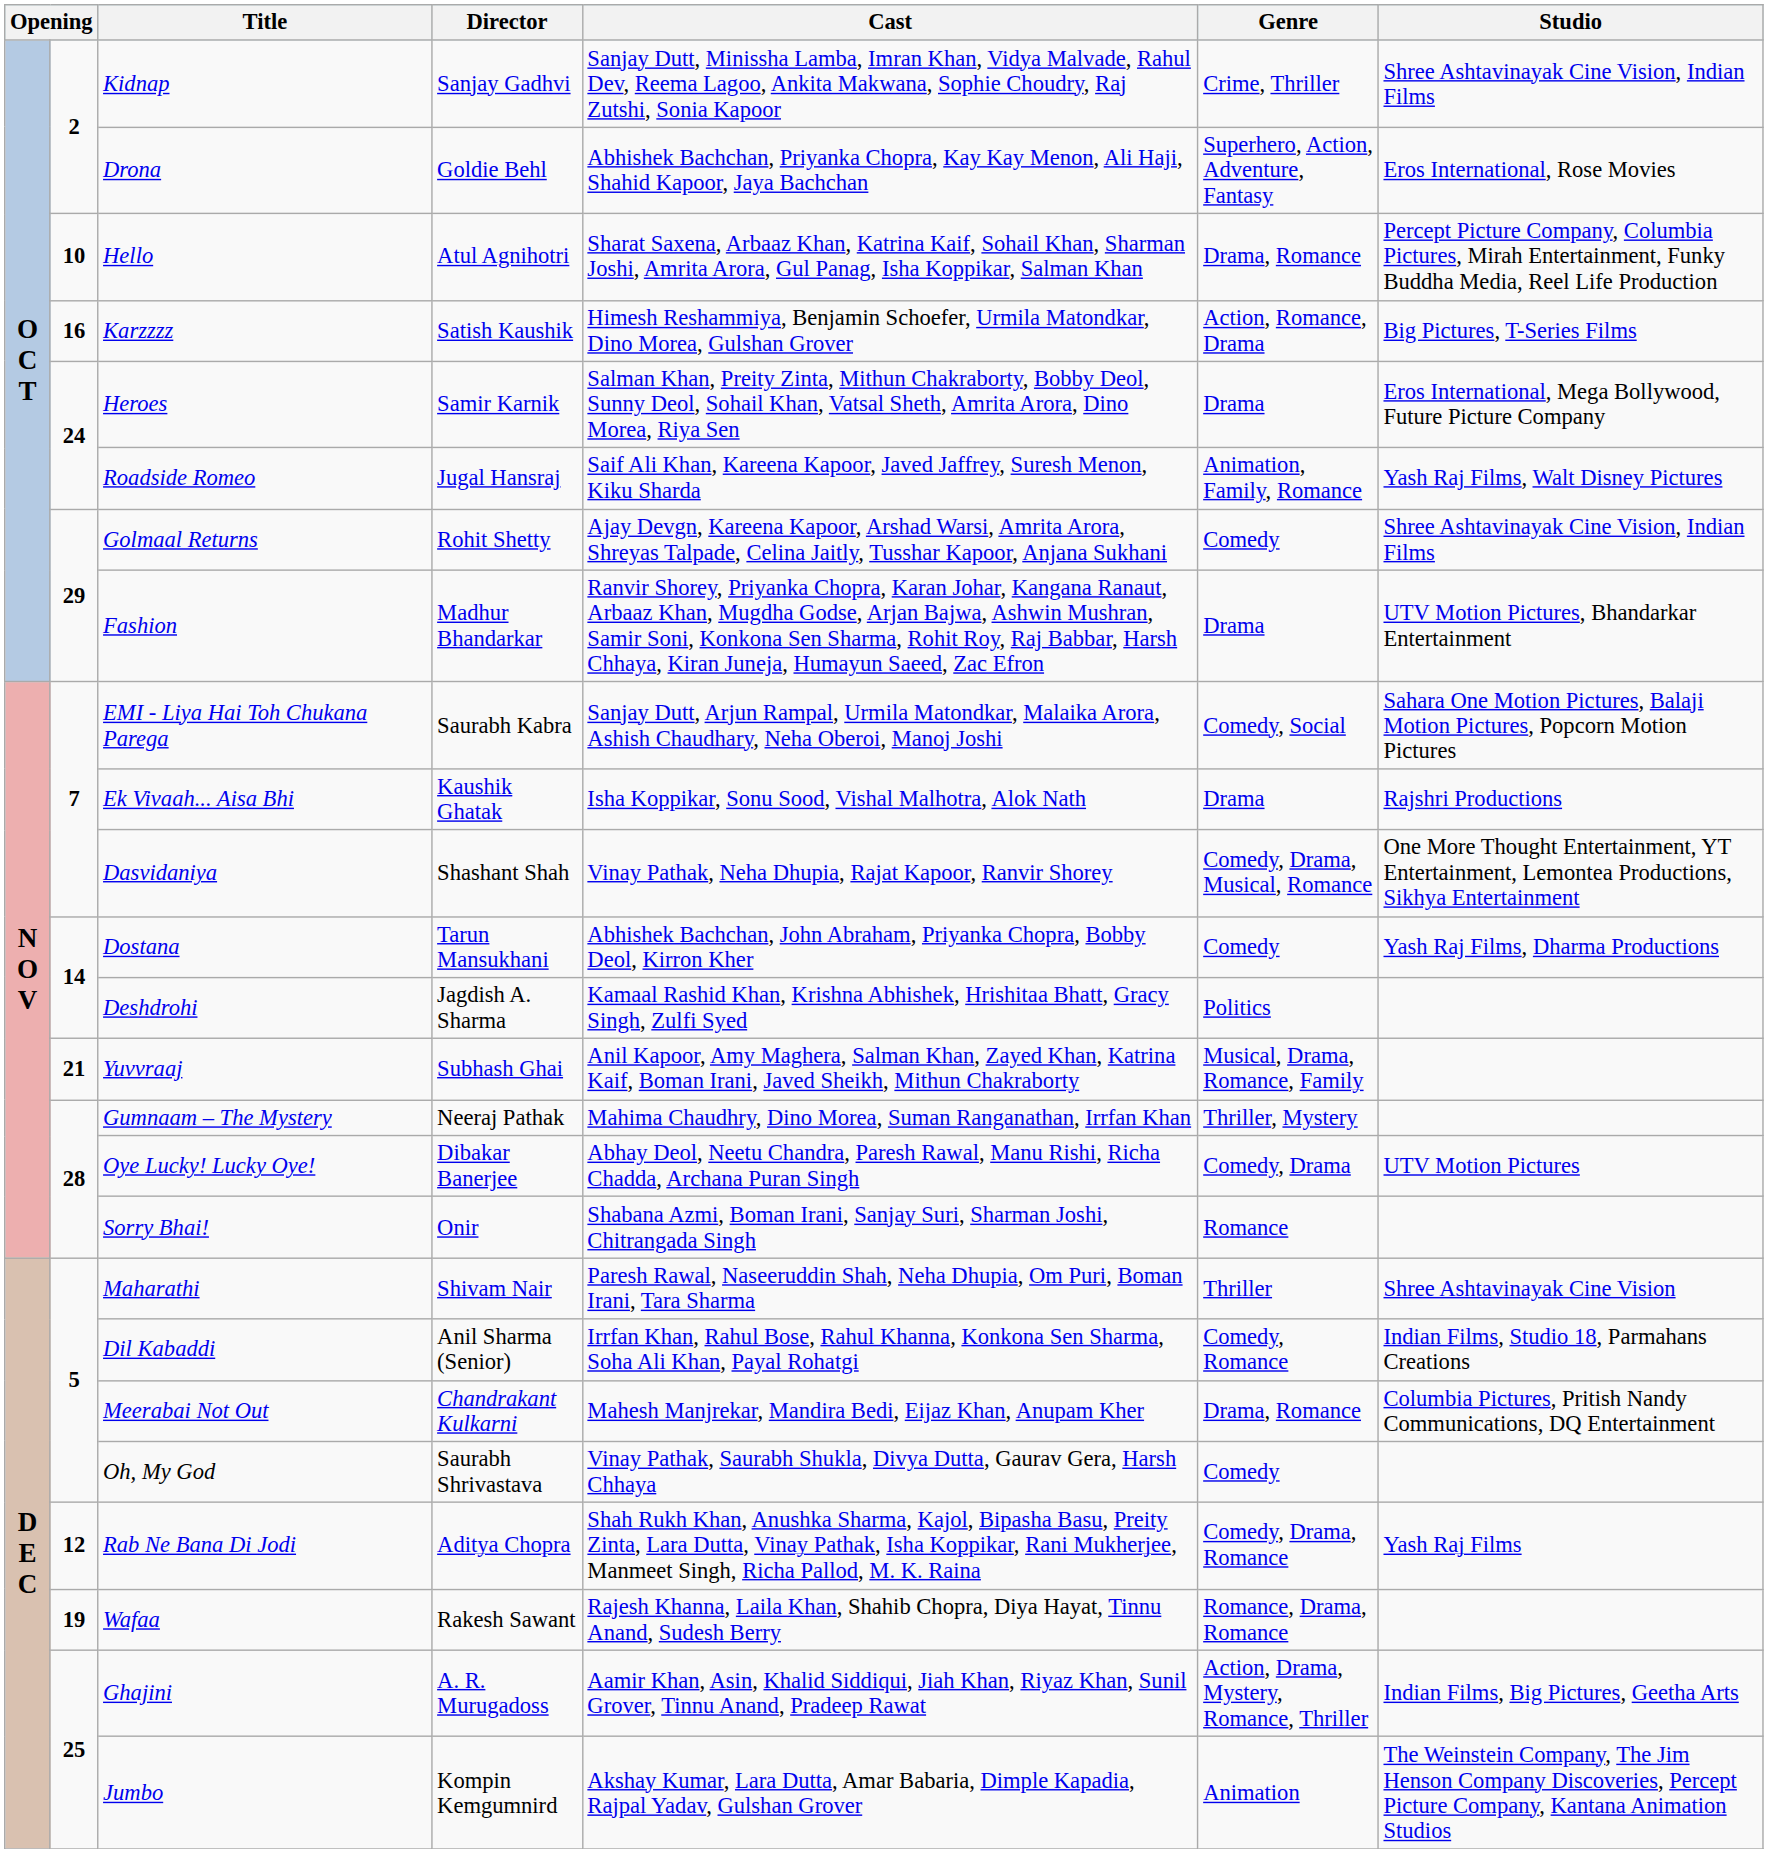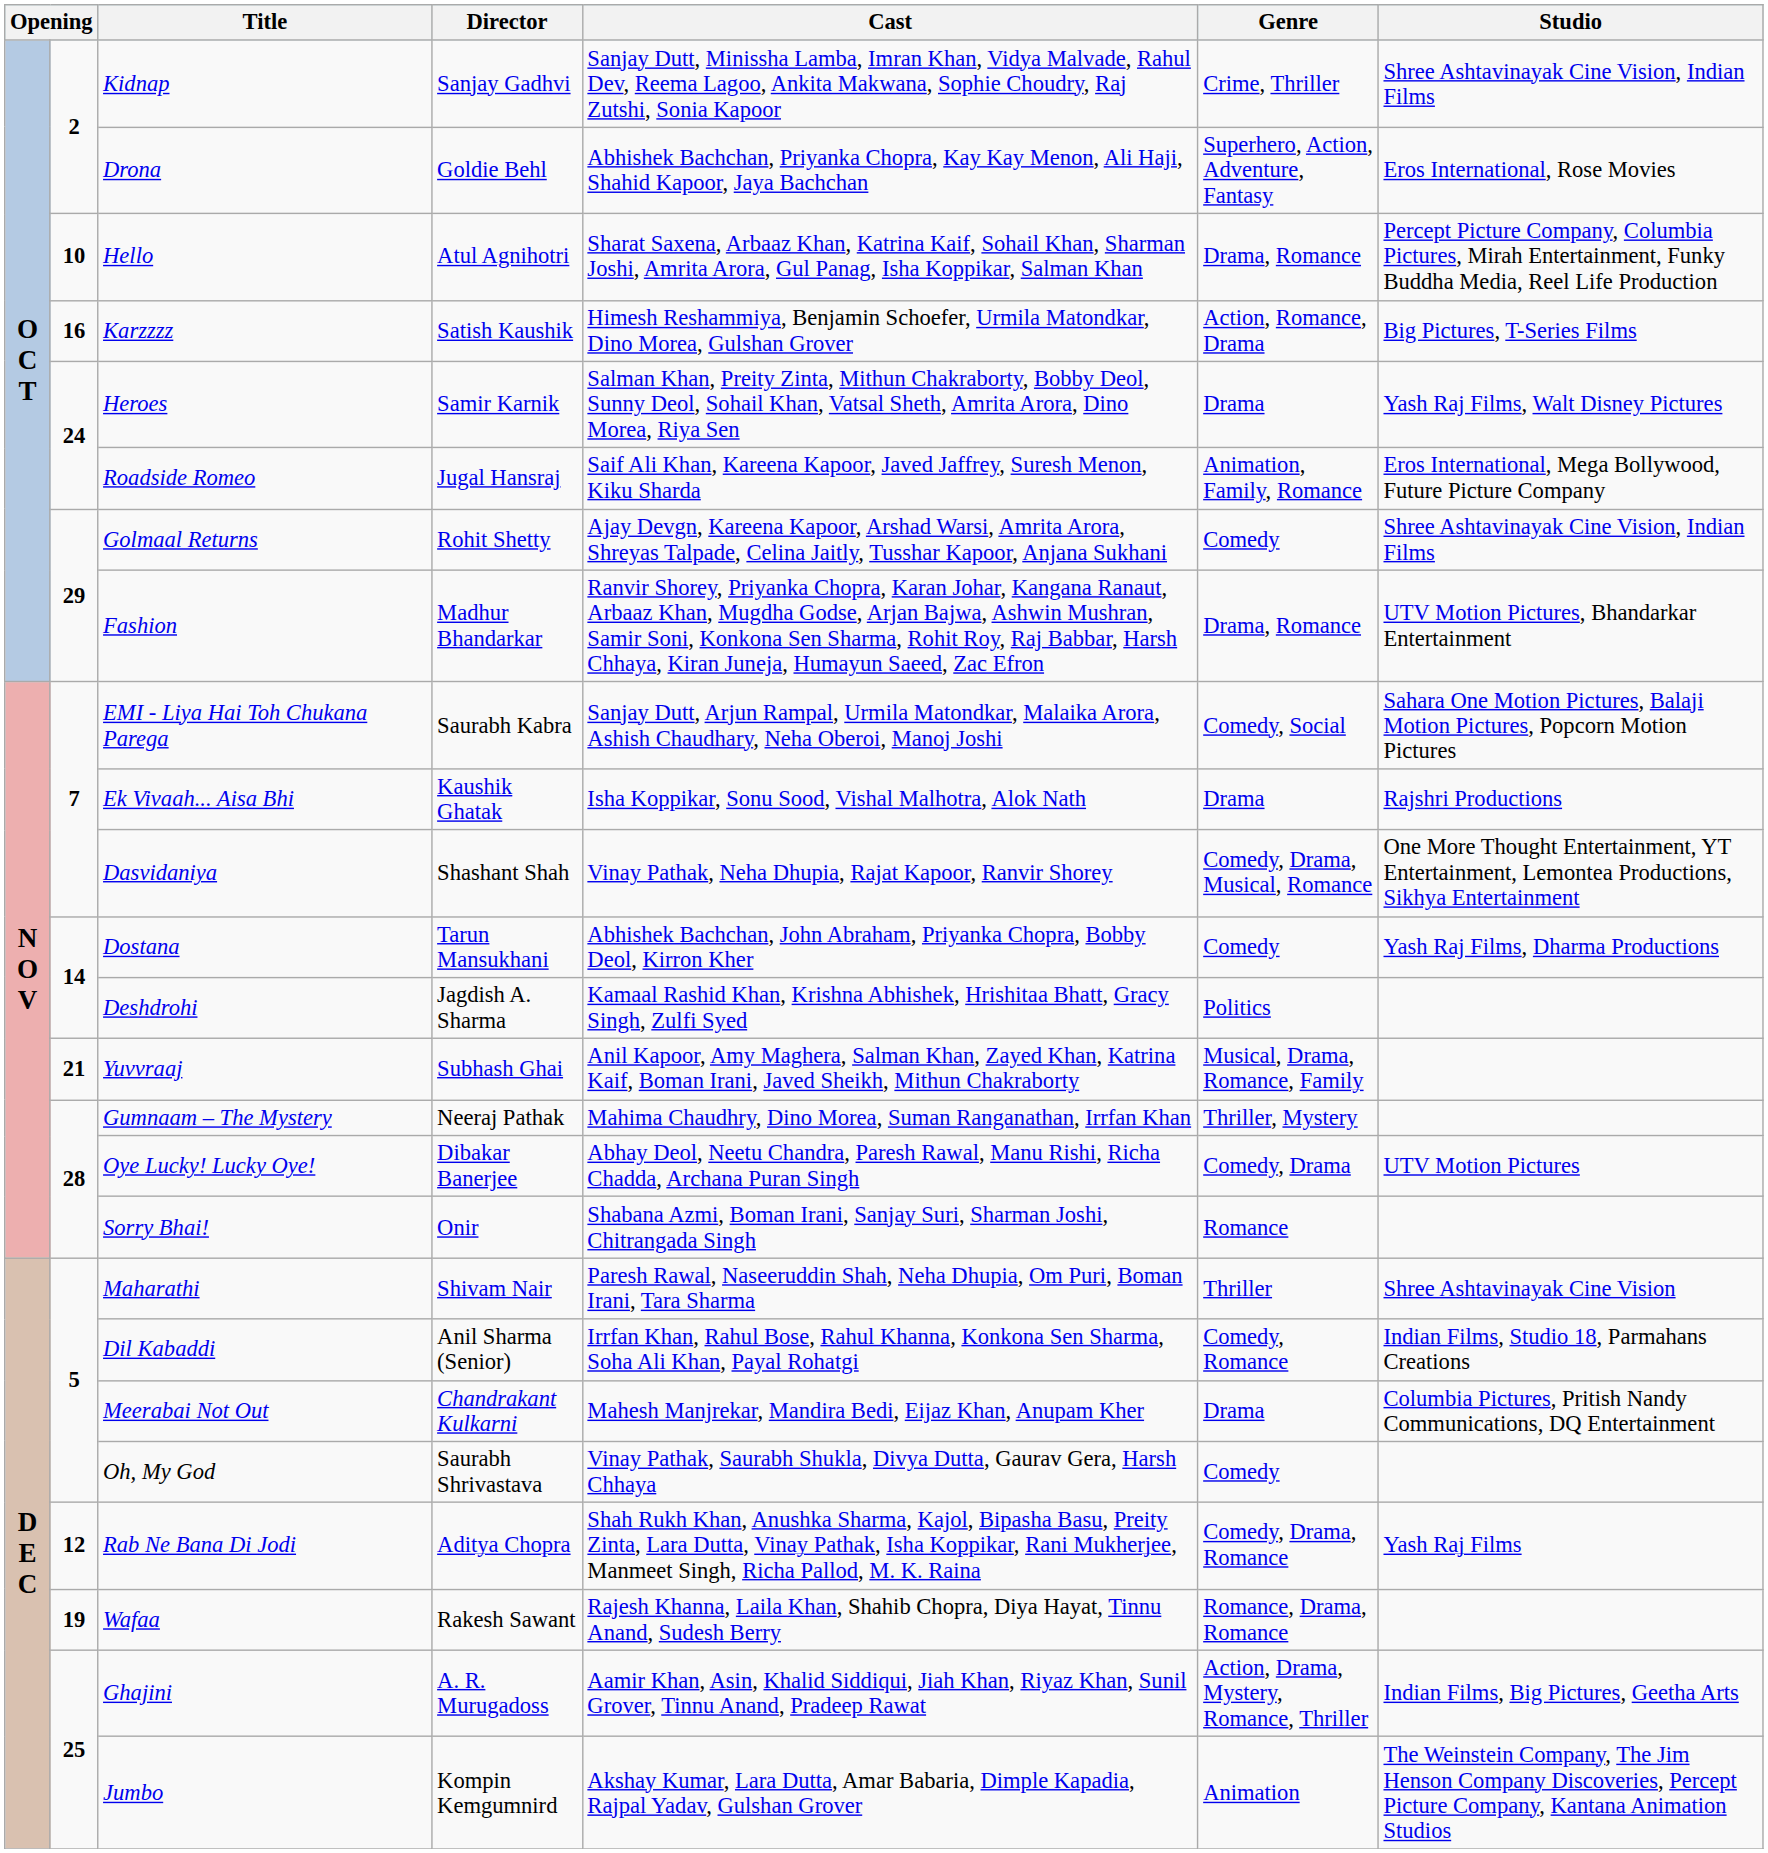(1552, 404) Eros International, Mega Bollywood, Future Picture Company -> (1553, 404) Yash Raj Films, Walt Disney Pictures
(1553, 478) Yash Raj Films, Walt Disney Pictures -> (1552, 478) Eros International, Mega Bollywood, Future Picture Company
(1234, 625) Drama -> (1282, 625) Drama, Romance
(1282, 1410) Drama, Romance -> (1234, 1410) Drama
